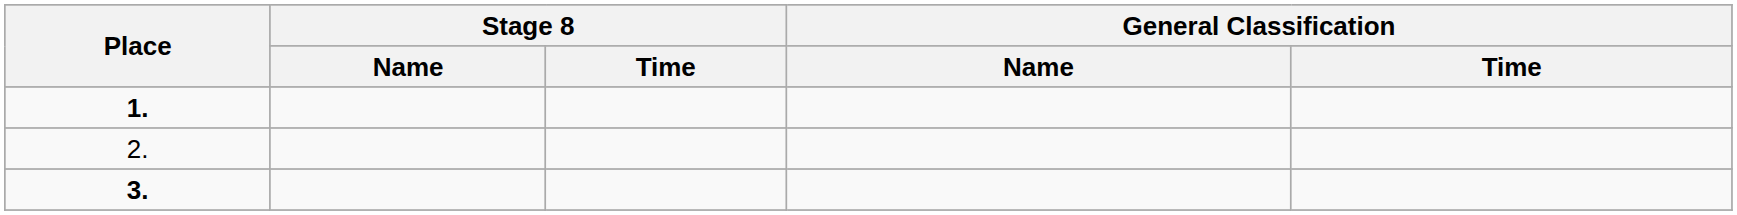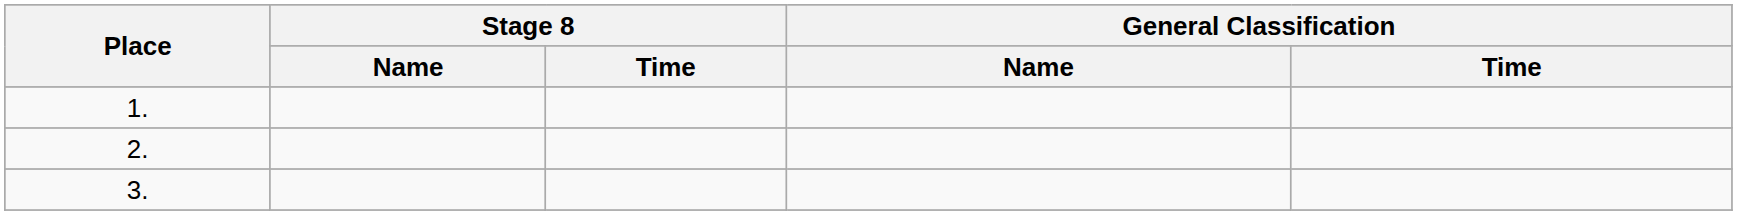(138, 108) bold -> (138, 108) normal
(138, 190) bold -> (138, 190) normal
